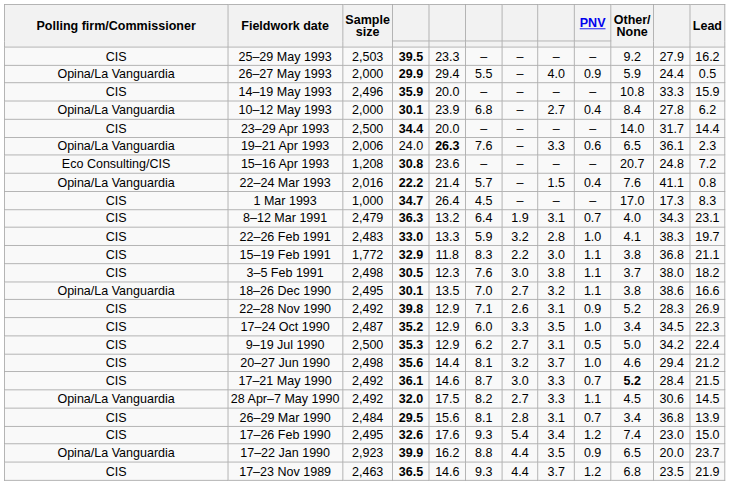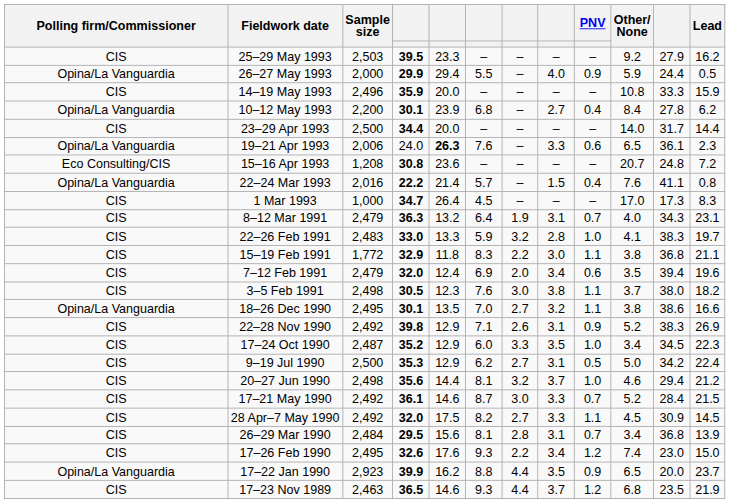(368, 110) 2,000 -> (368, 110) 2,200
+ row: (285, 273)
(672, 309) 28.3 -> (672, 327) 38.3
(632, 381) bold -> (632, 399) normal
(116, 399) Opina/La Vanguardia -> (116, 417) CIS
(672, 399) 30.6 -> (672, 417) 30.9
(520, 435) 5.4 -> (520, 453) 2.2
